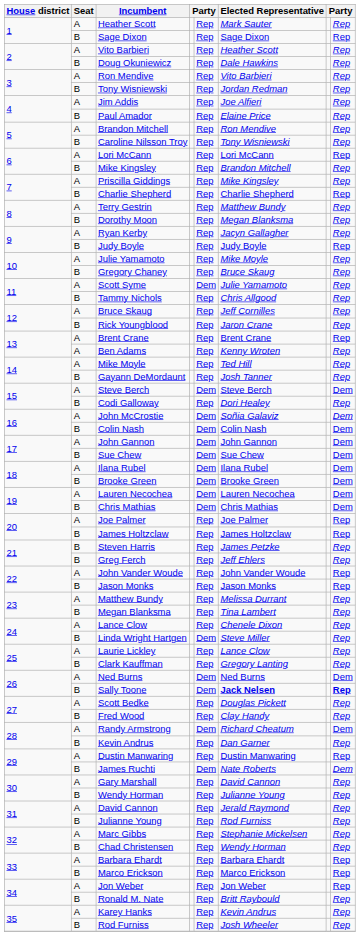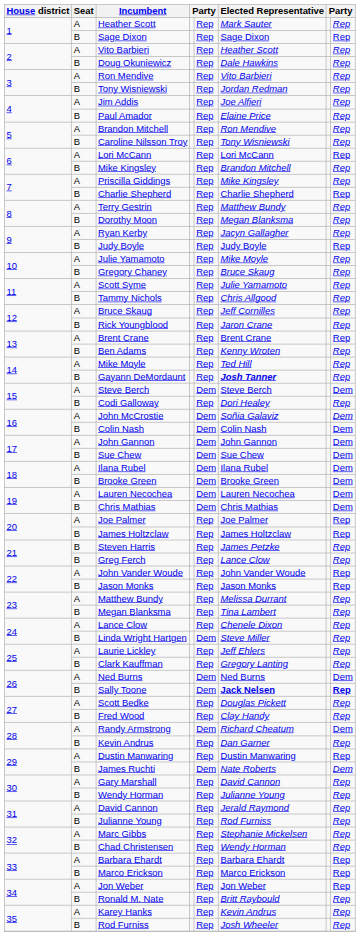(206, 285) Dem -> (205, 285) Rep
(77, 350) A -> (77, 350) B
(246, 376) normal -> (248, 376) bold
(243, 559) Jeff Ehlers -> (245, 559) Lance Clow
(245, 651) Lance Clow -> (243, 651) Jeff Ehlers
